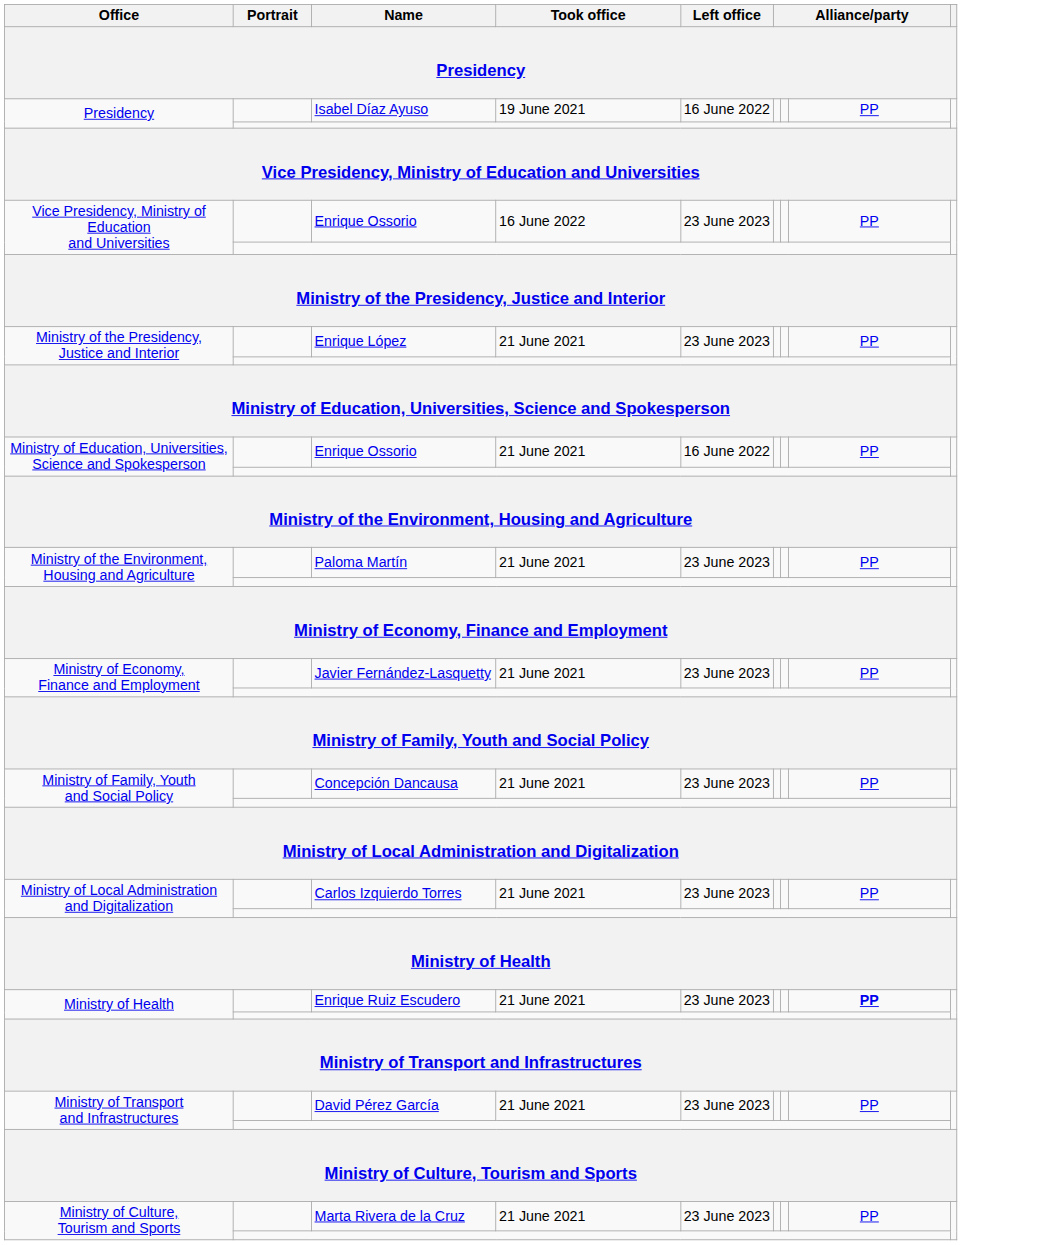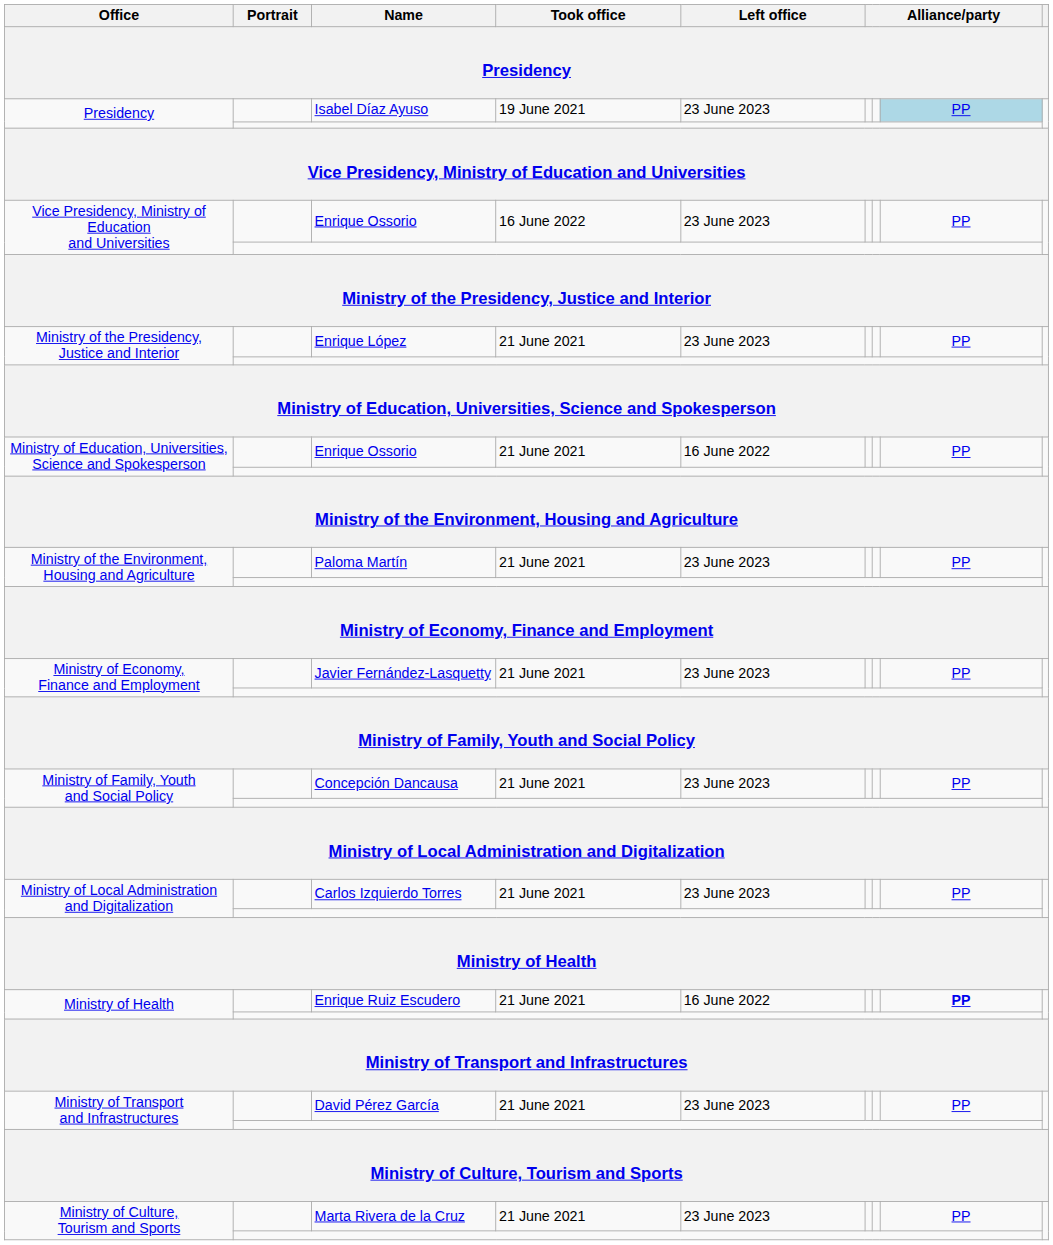(727, 110) 16 June 2022 -> (727, 110) 23 June 2023
(869, 110) no background -> (961, 110) lightblue background
(727, 1001) 23 June 2023 -> (727, 1001) 16 June 2022
